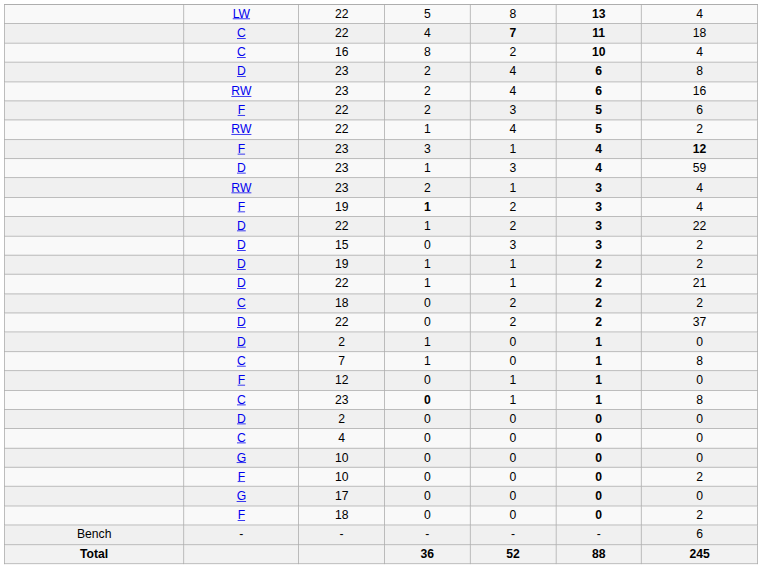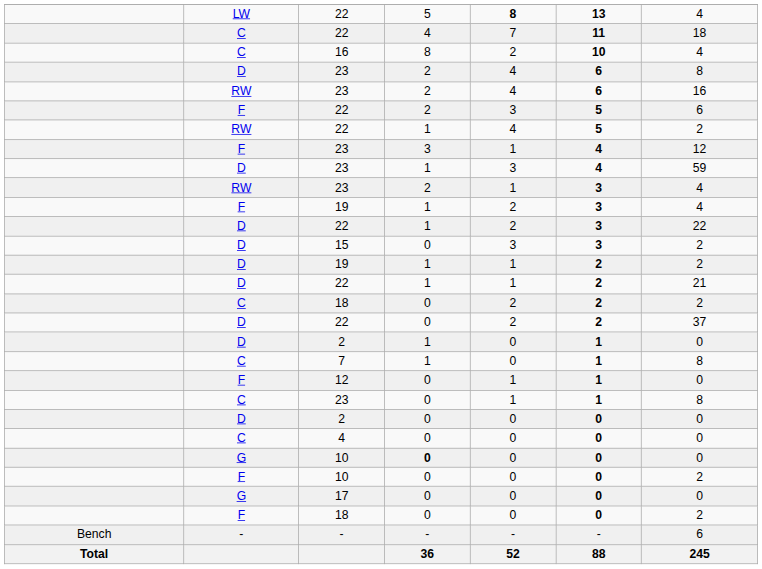(513, 14) normal -> (513, 14) bold
(513, 33) bold -> (513, 33) normal
(700, 149) bold -> (700, 149) normal
(427, 206) bold -> (427, 206) normal
(427, 399) bold -> (427, 399) normal
(427, 457) normal -> (427, 457) bold
